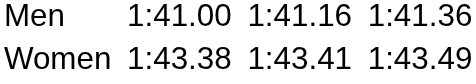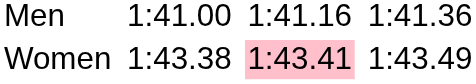(300, 59) no background -> (300, 59) pink background
